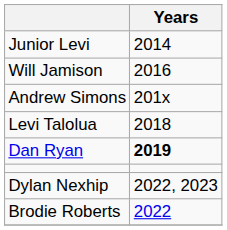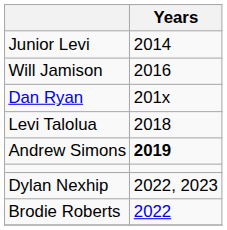(67, 97) Andrew Simons -> (46, 97) Dan Ryan
(46, 151) Dan Ryan -> (67, 151) Andrew Simons
